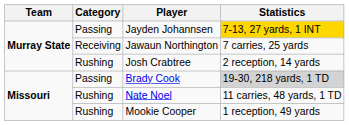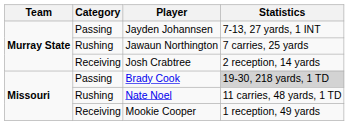(272, 29) gold background -> (272, 29) no background
(98, 46) Receiving -> (94, 46) Rushing
(94, 62) Rushing -> (98, 62) Receiving
(94, 112) Rushing -> (98, 112) Receiving
